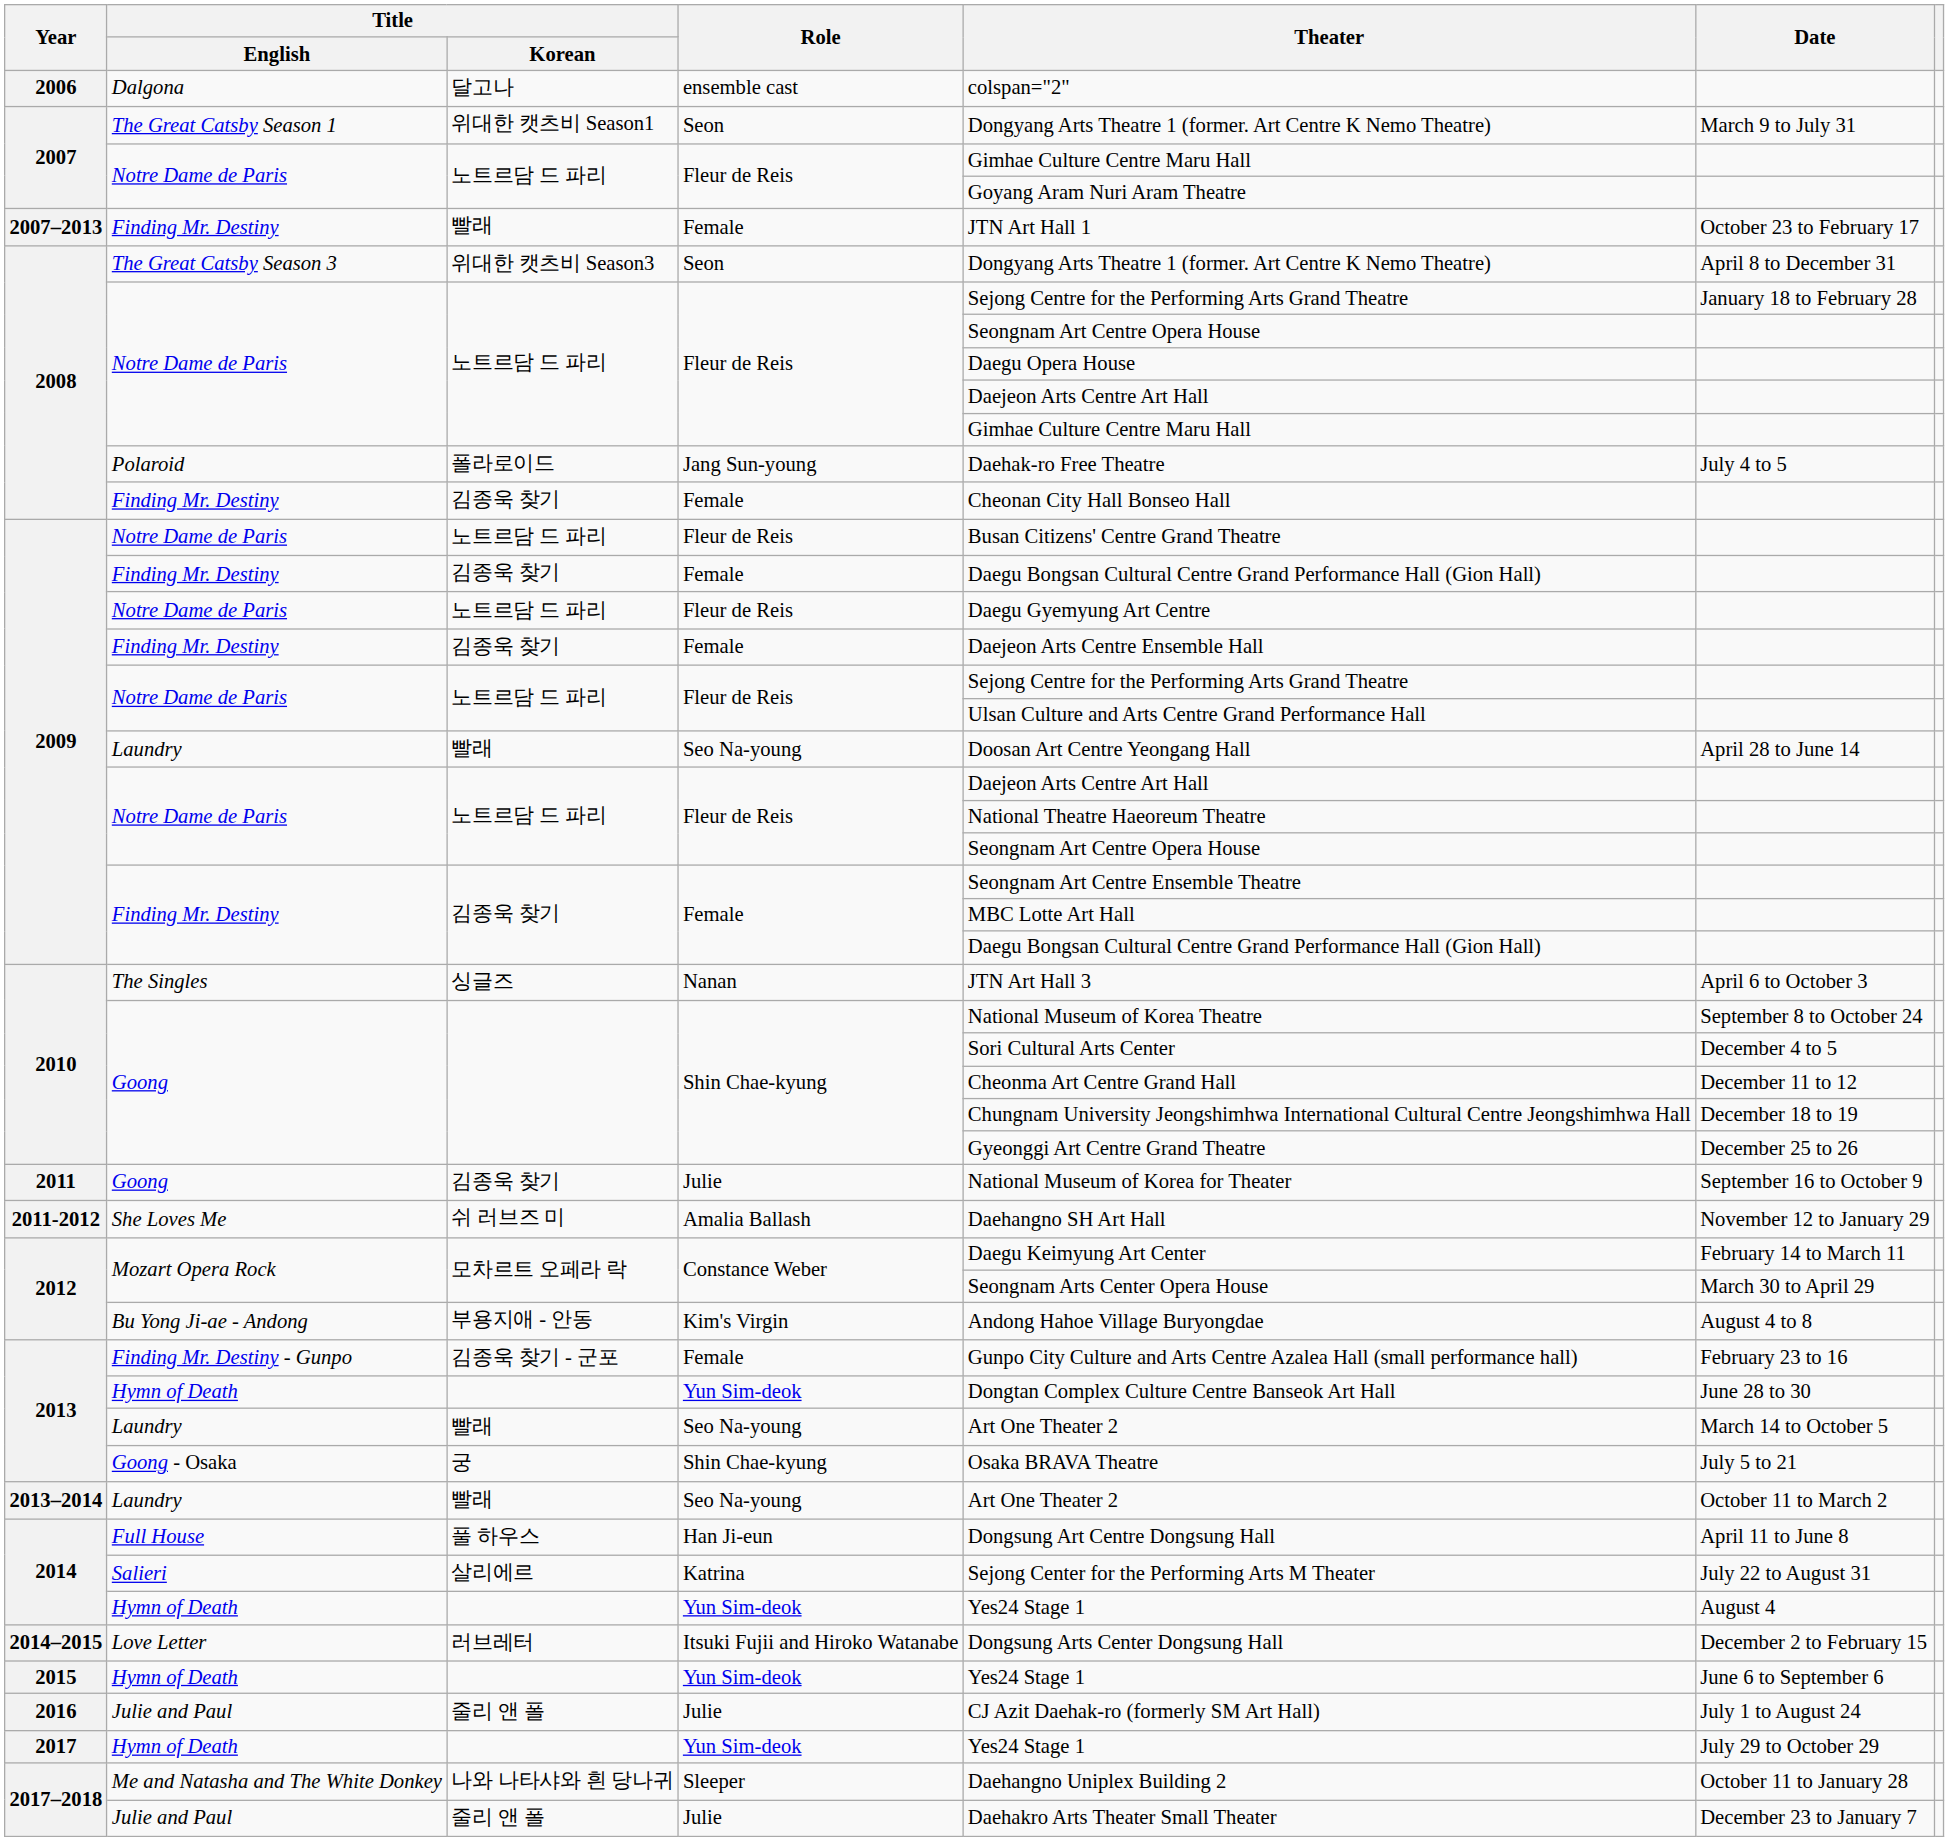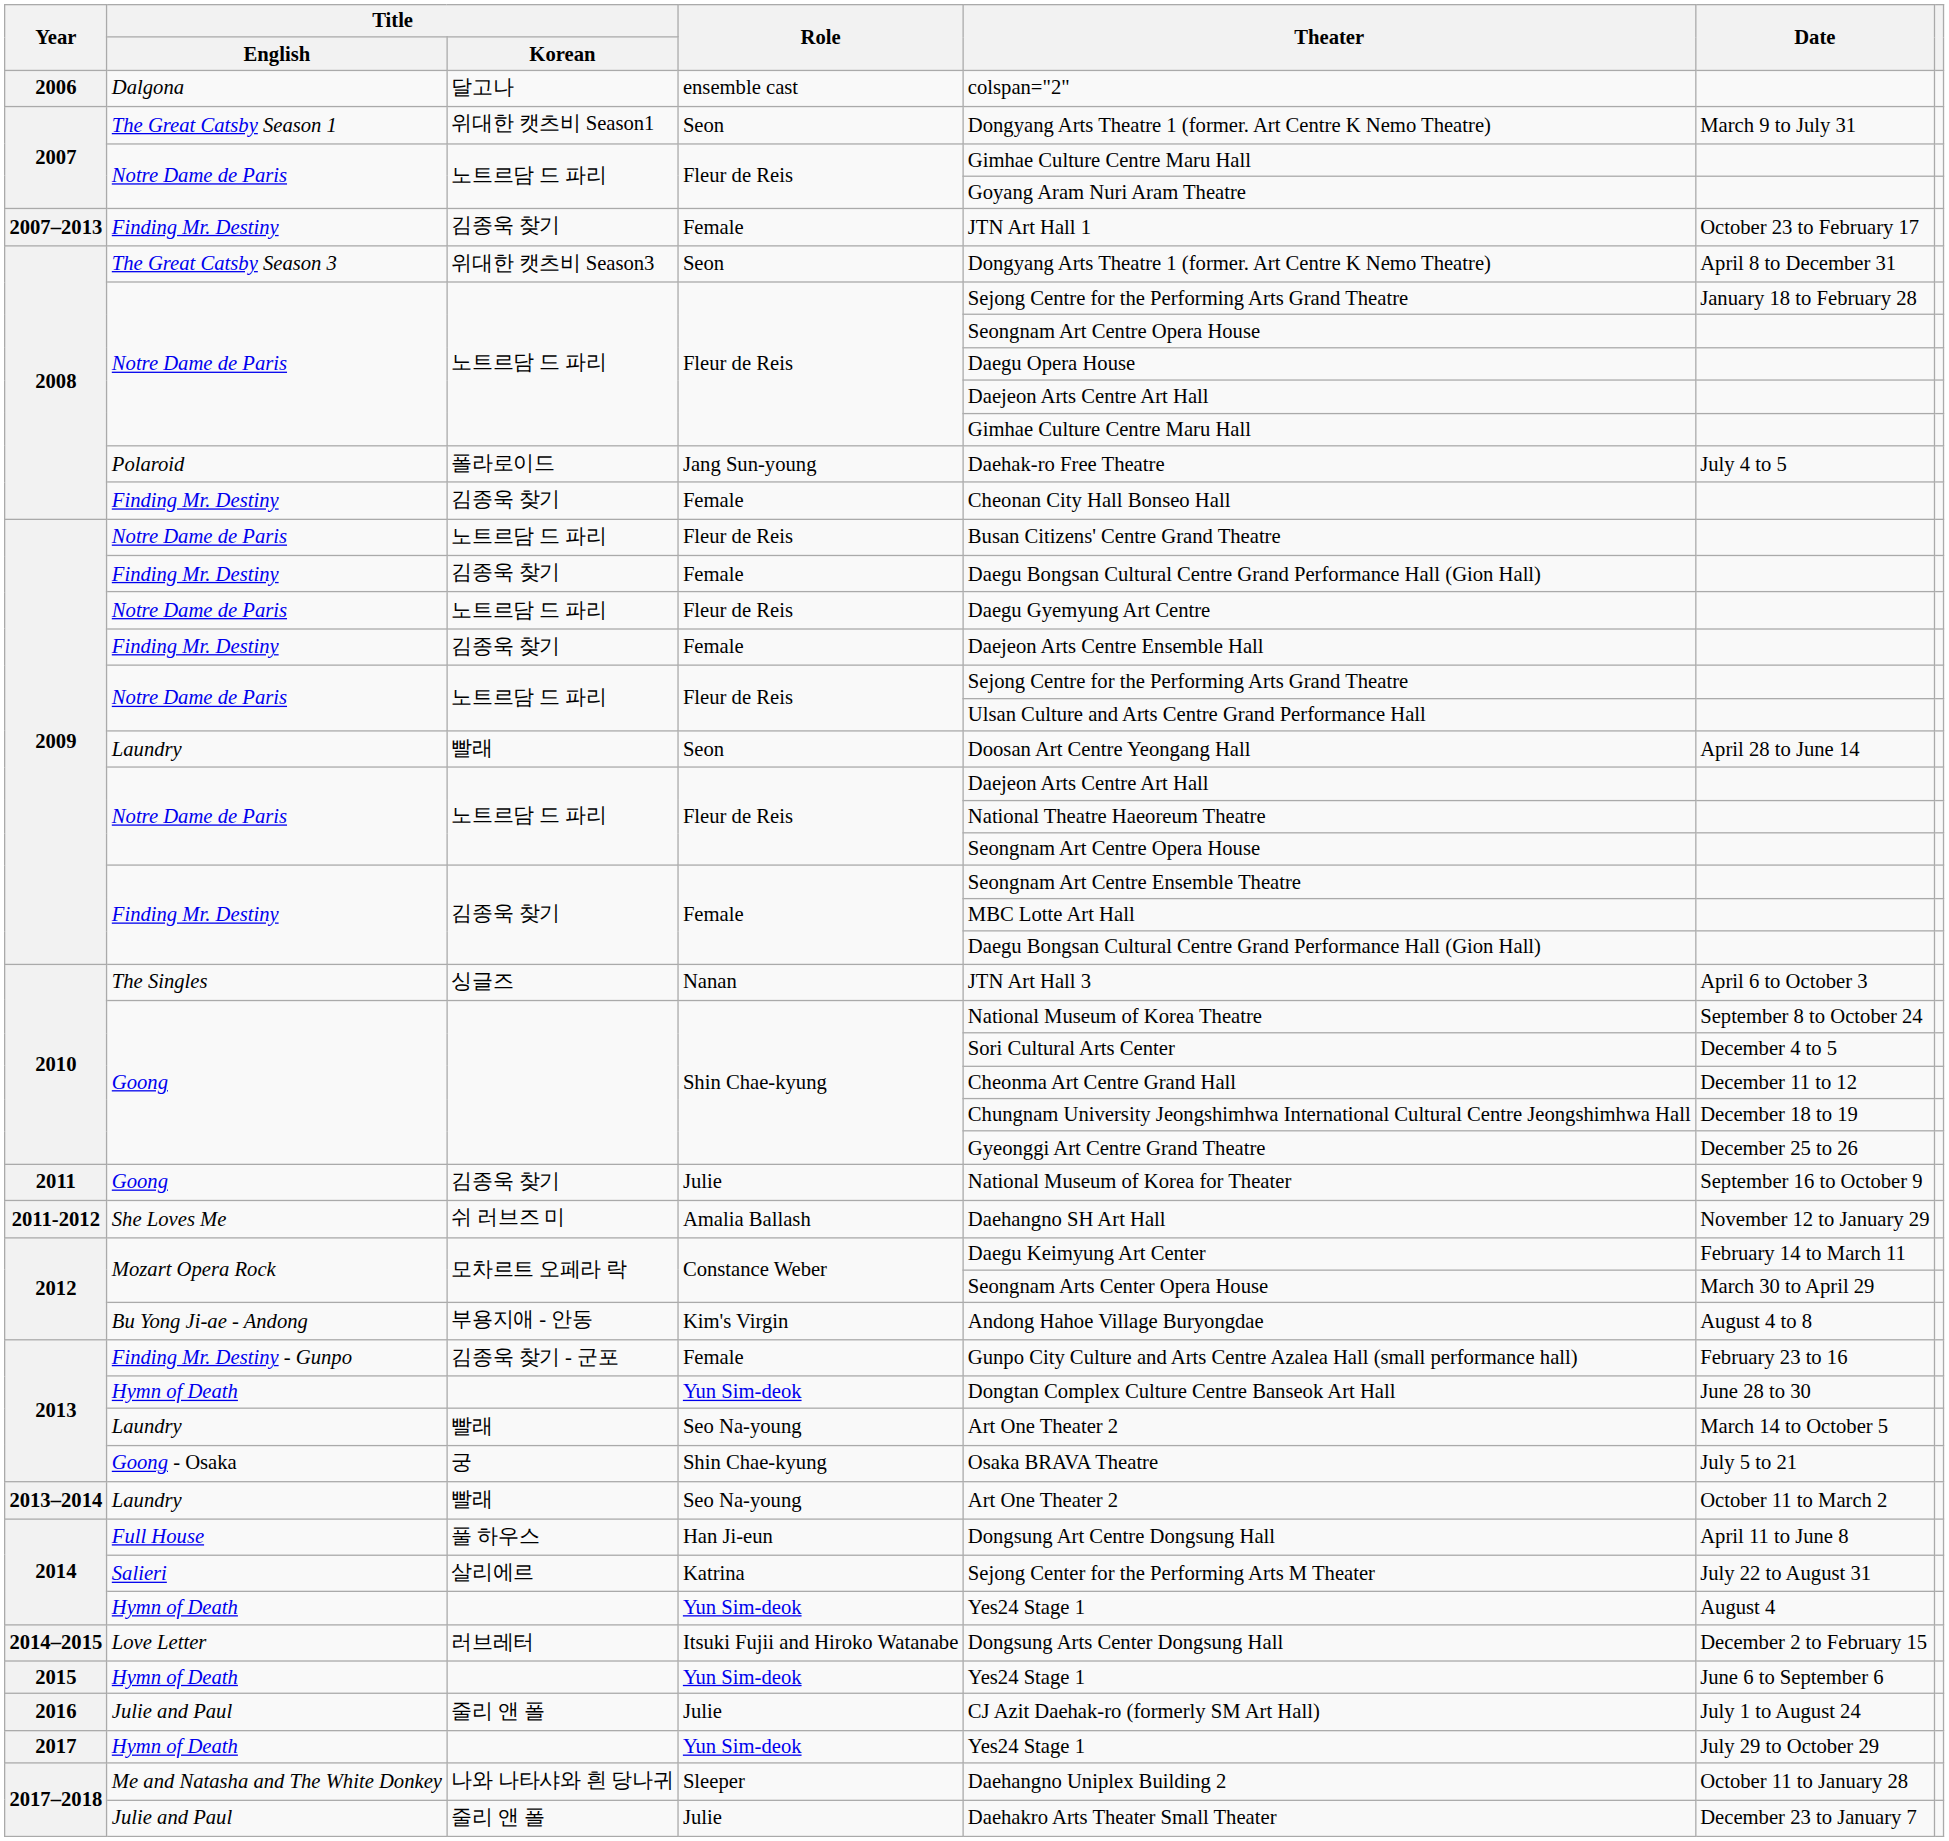(472, 226) 빨래 -> (506, 226) 김종욱 찾기
(742, 748) Seo Na-young -> (704, 748) Seon
